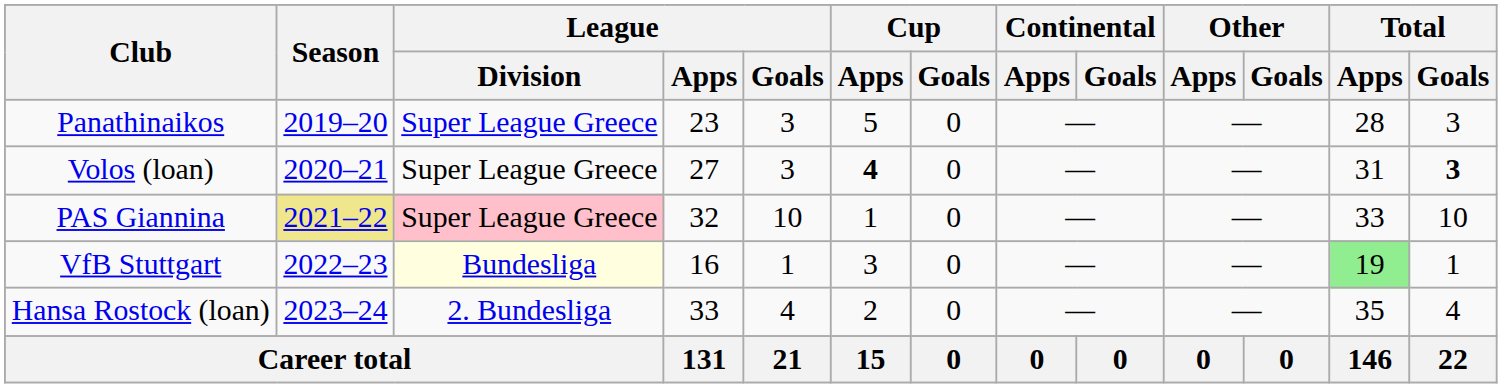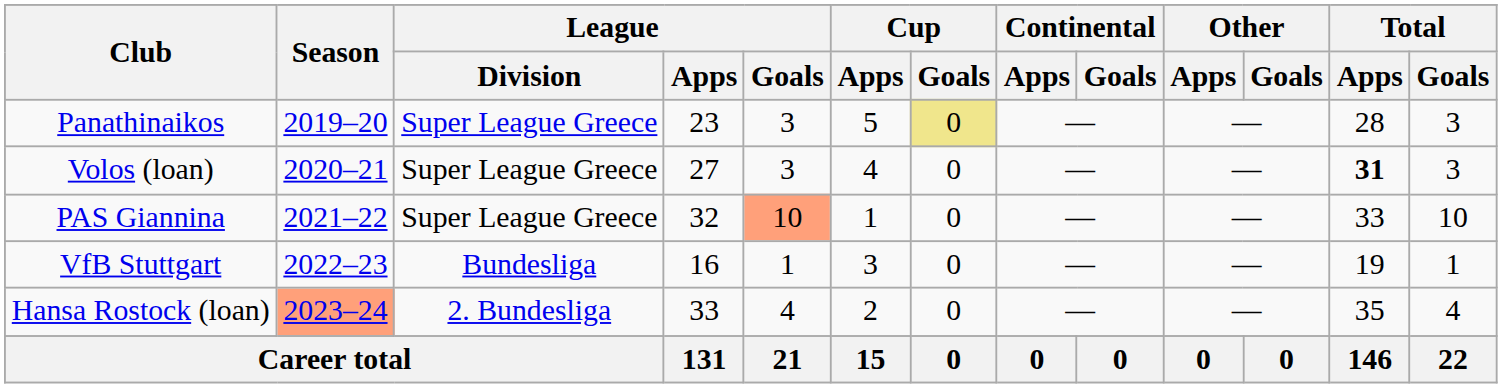(954, 122) no background -> (954, 122) khaki background
(871, 169) bold -> (871, 169) normal
(1370, 169) normal -> (1370, 169) bold
(1453, 169) bold -> (1453, 169) normal
(335, 216) khaki background -> (335, 216) no background
(529, 216) pink background -> (529, 216) no background
(787, 216) no background -> (787, 216) lightsalmon background
(529, 264) lightyellow background -> (529, 264) no background
(1370, 264) lightgreen background -> (1370, 264) no background
(335, 311) no background -> (335, 311) lightsalmon background
